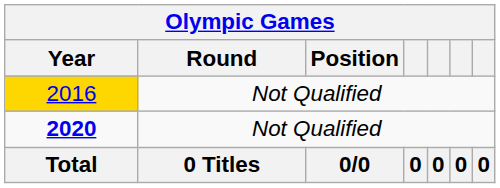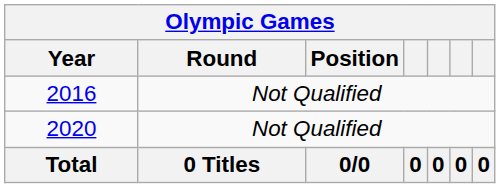(71, 93) gold background -> (71, 93) no background
(71, 128) bold -> (71, 128) normal
